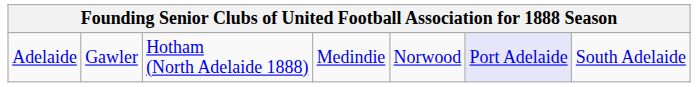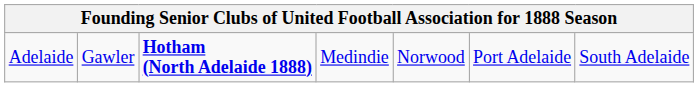(227, 57) normal -> (227, 57) bold
(519, 57) lavender background -> (522, 57) no background
